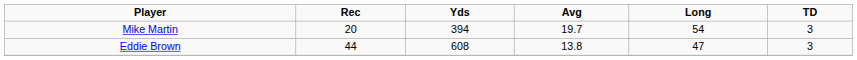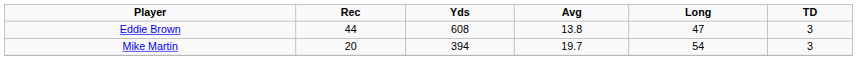rows swapped: (150, 47) <-> (150, 30)
